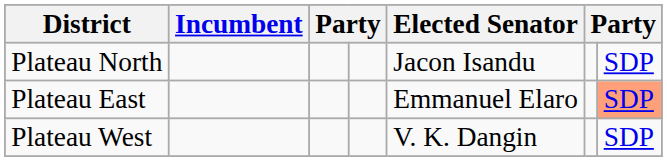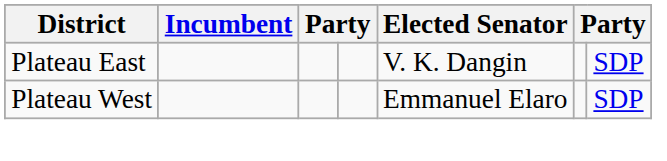- row: (87, 61)
(486, 99) Emmanuel Elaro -> (455, 61) V. K. Dangin
(629, 99) lightsalmon background -> (618, 61) no background
(465, 137) V. K. Dangin -> (475, 99) Emmanuel Elaro
